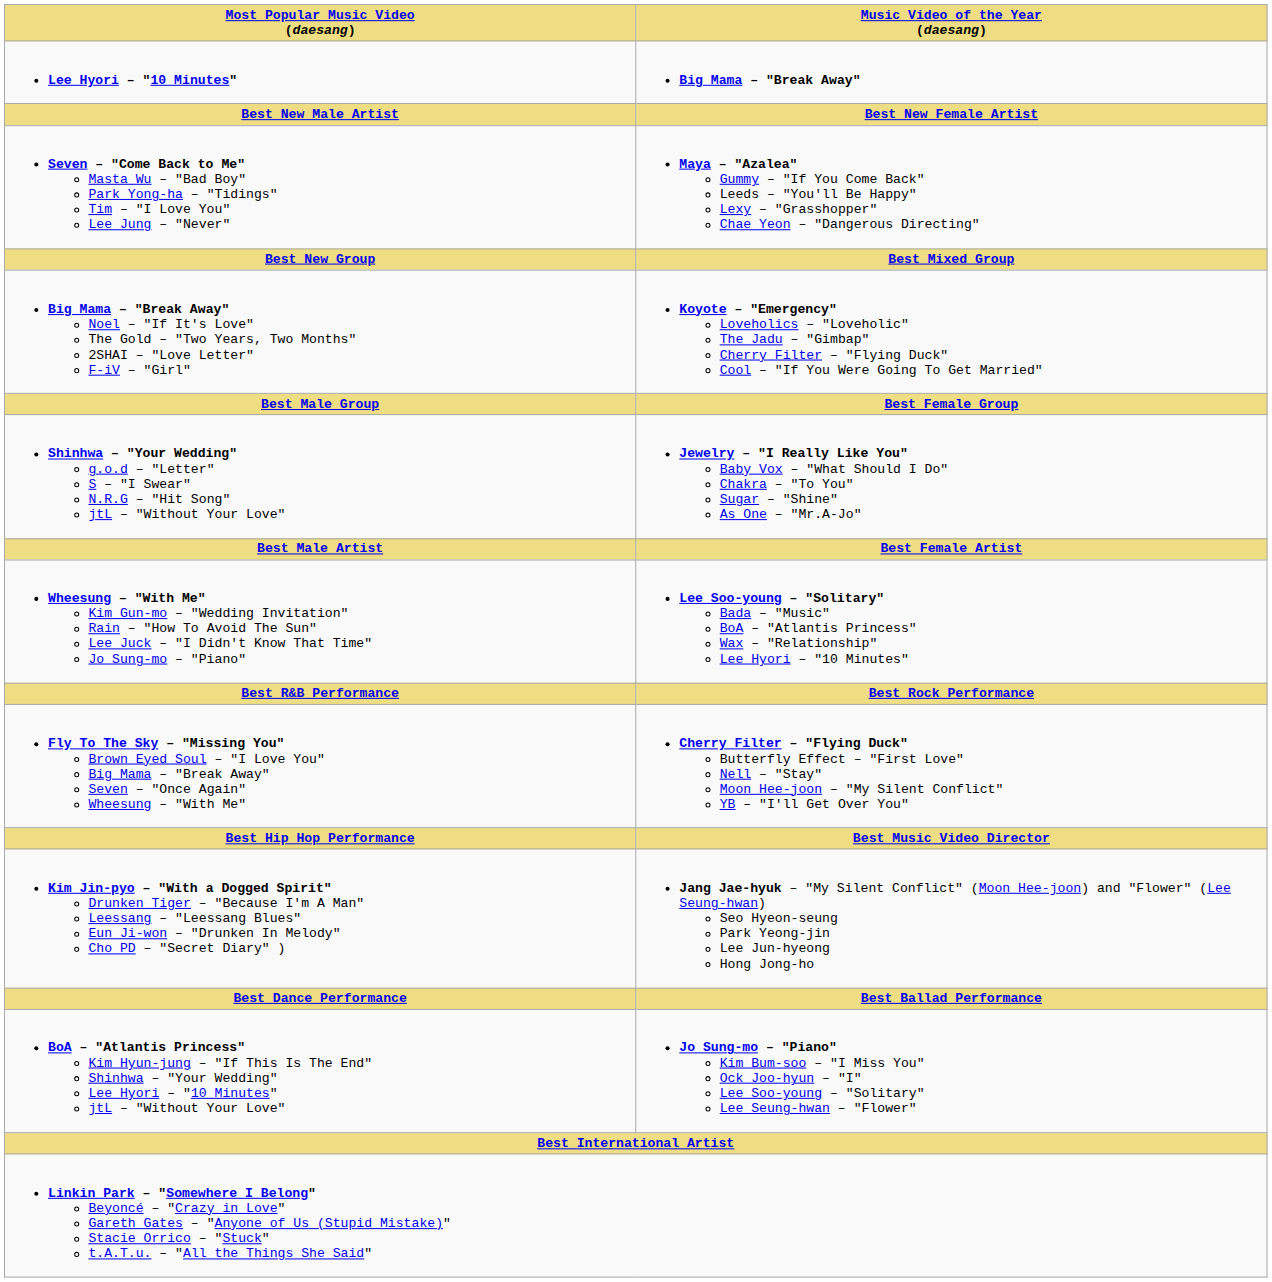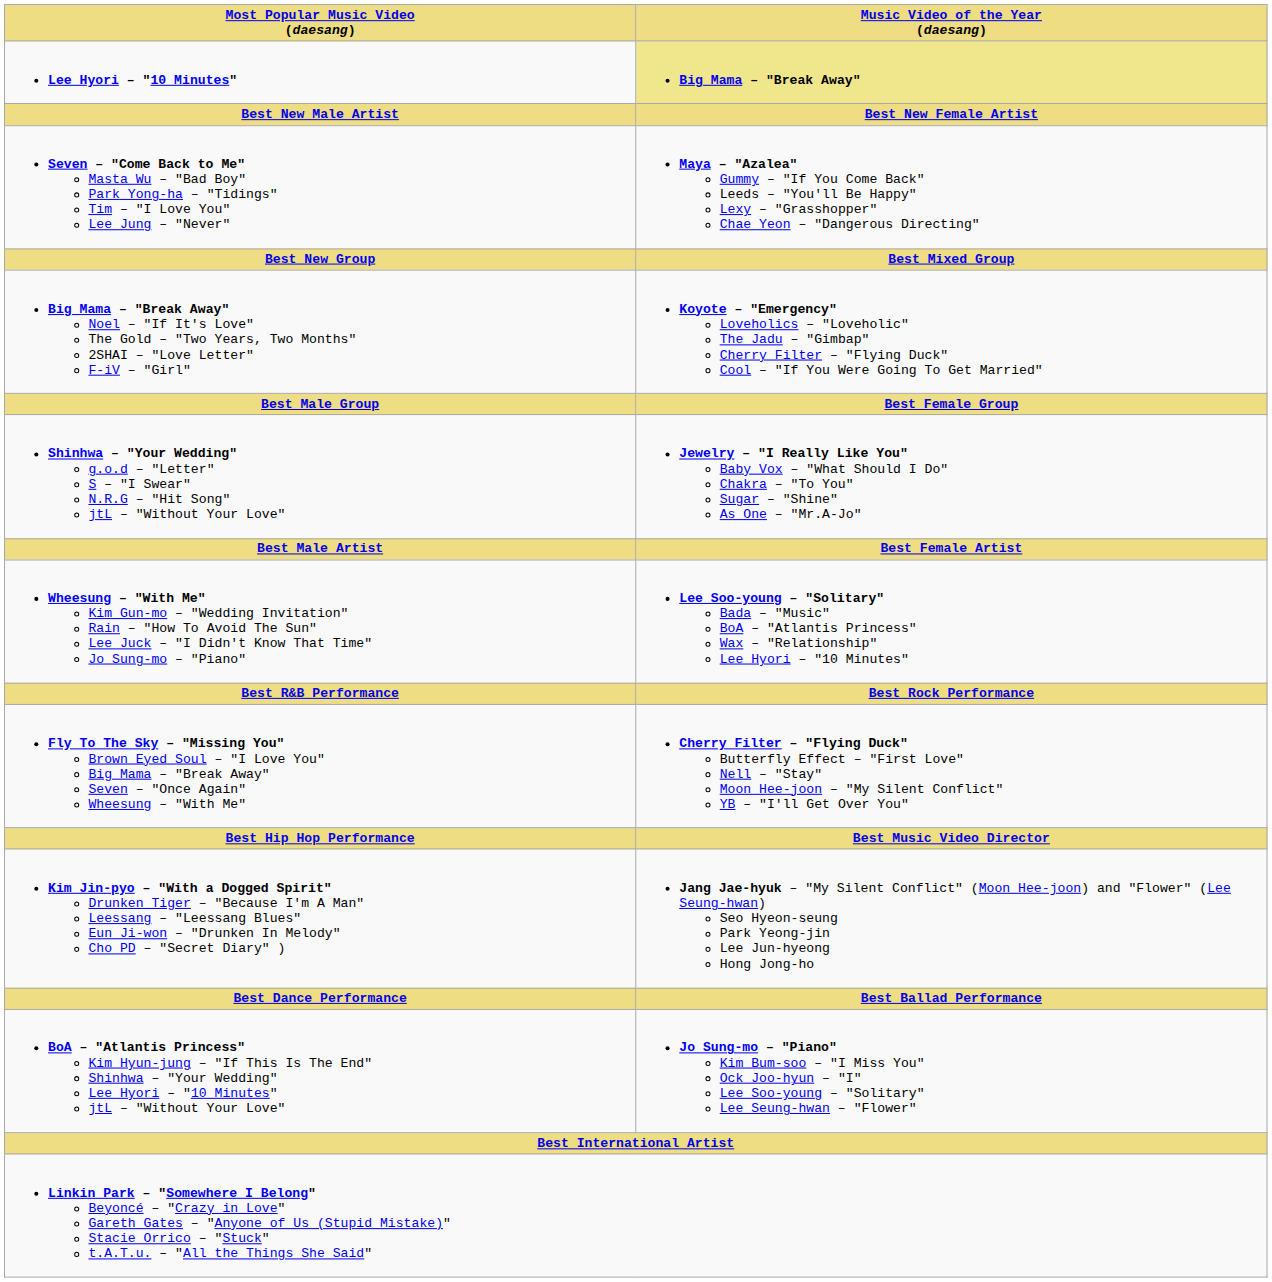(951, 80) no background -> (951, 80) khaki background
